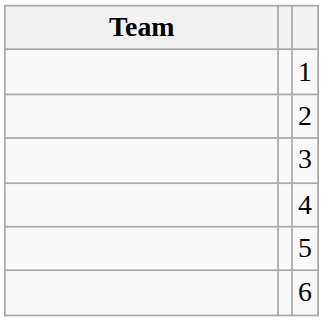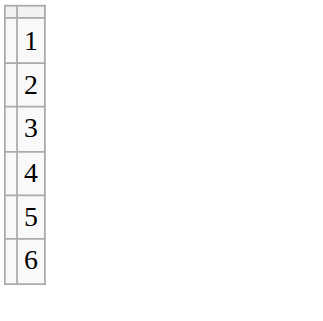- column: (142, 27)
